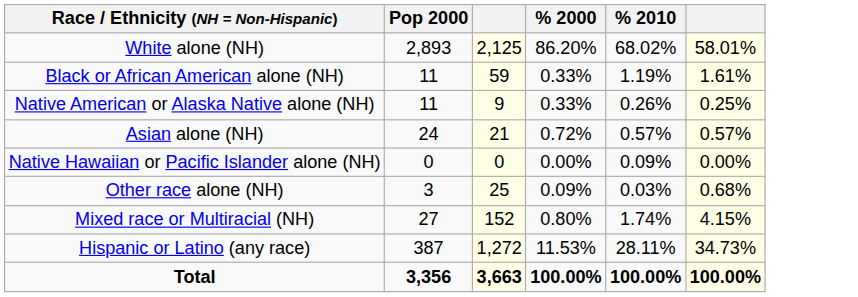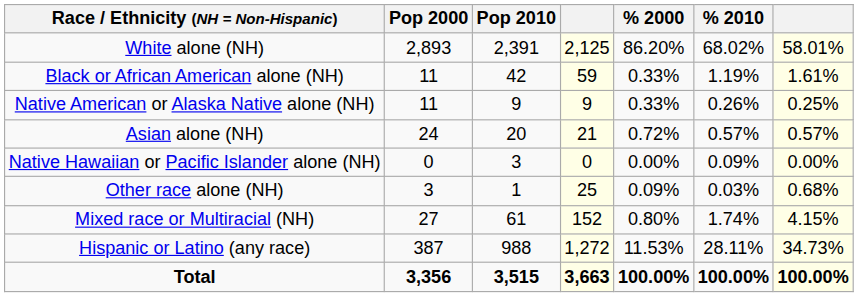+ column: (516, 18)
